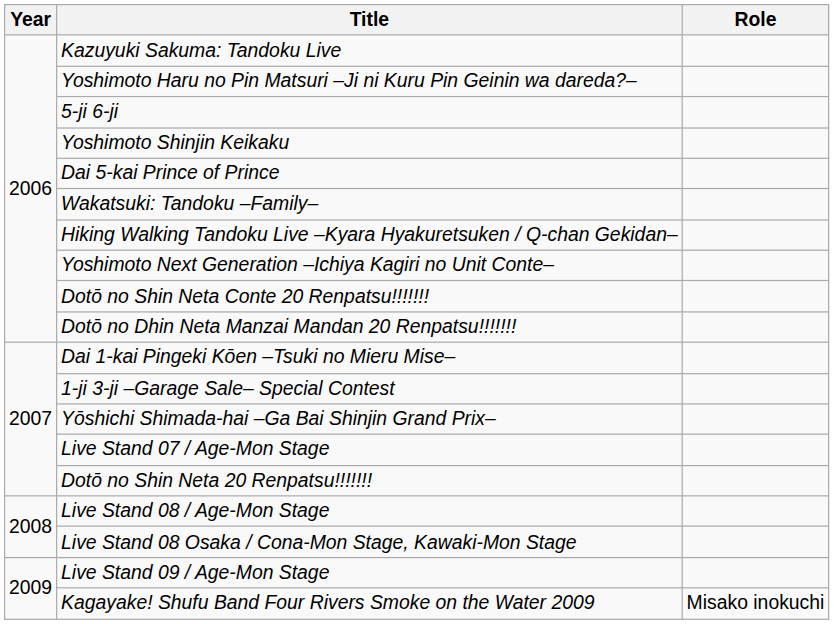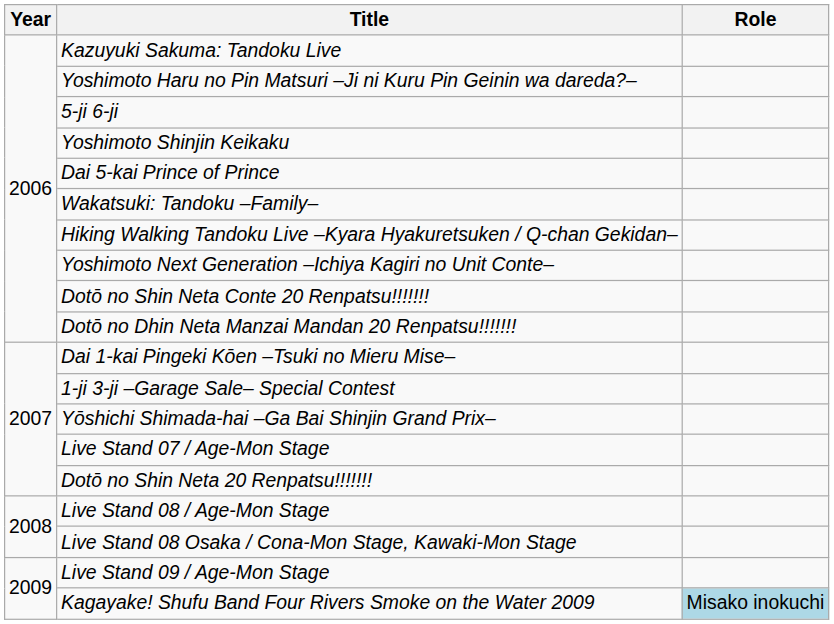(755, 603) no background -> (755, 603) lightblue background
